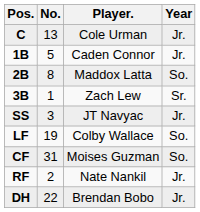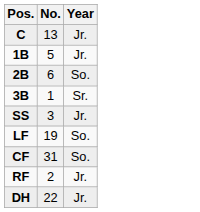- column: (113, 14)
(51, 75) 8 -> (51, 75) 6
